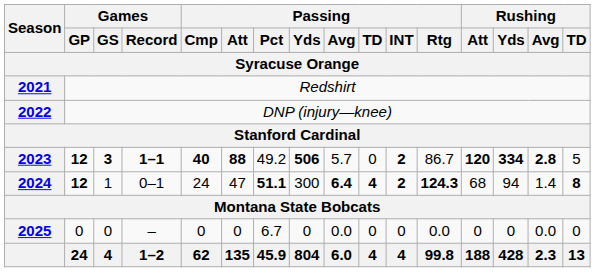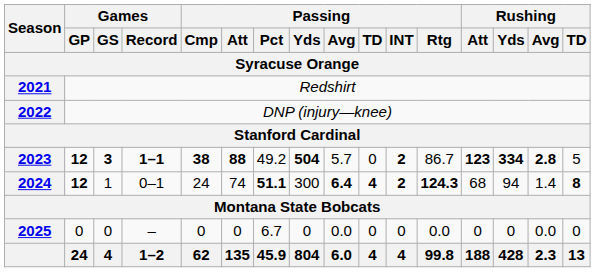(201, 159) 40 -> (201, 159) 38
(307, 159) 506 -> (307, 159) 504
(478, 159) 120 -> (478, 159) 123
(237, 183) 47 -> (237, 183) 74
